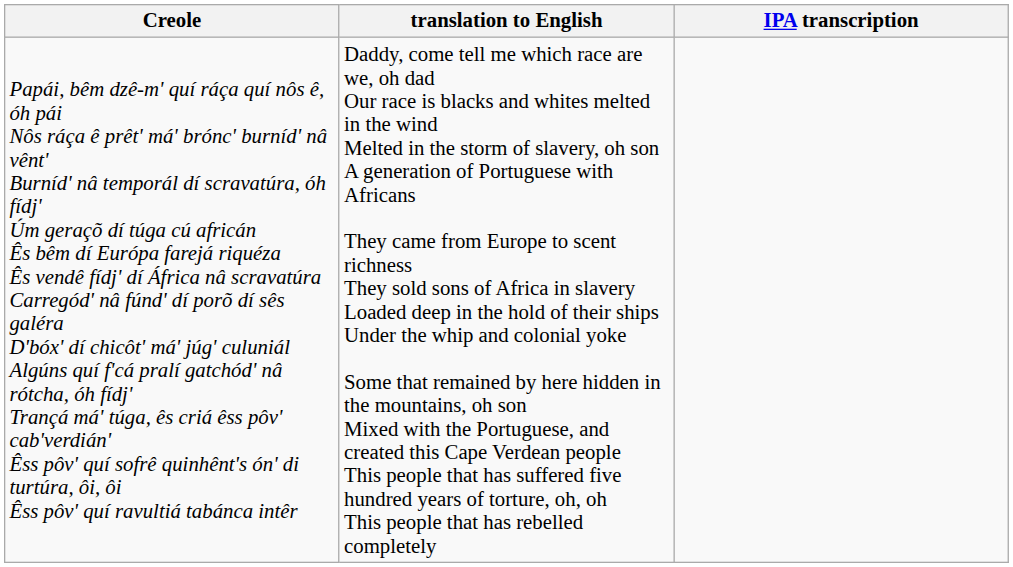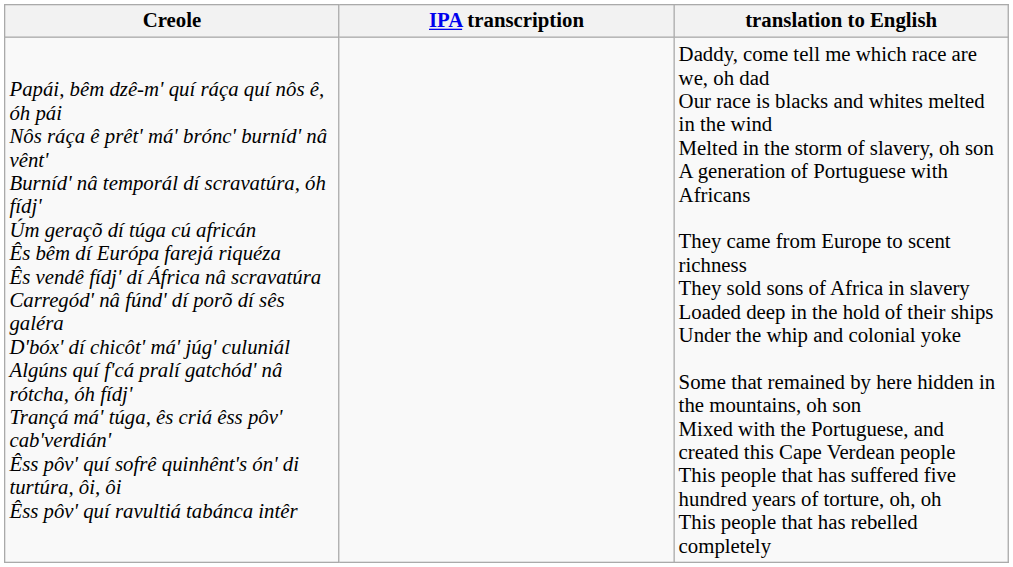columns swapped: (841, 20) <-> (507, 20)
